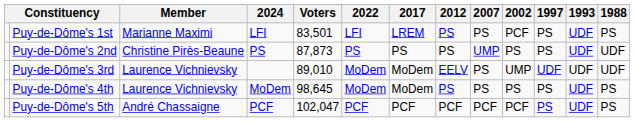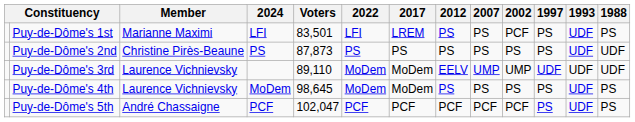(487, 51) UMP -> (481, 51) PS
(315, 70) 89,010 -> (314, 70) 89,110
(481, 70) PS -> (487, 70) UMP
